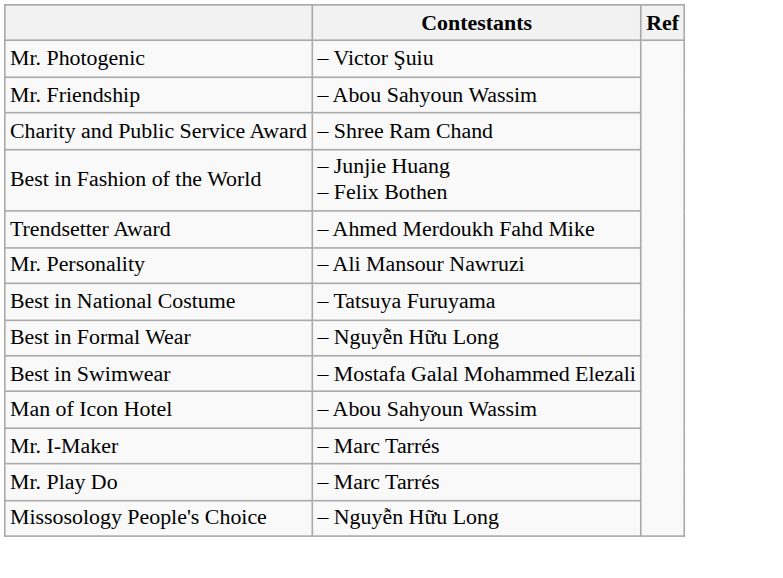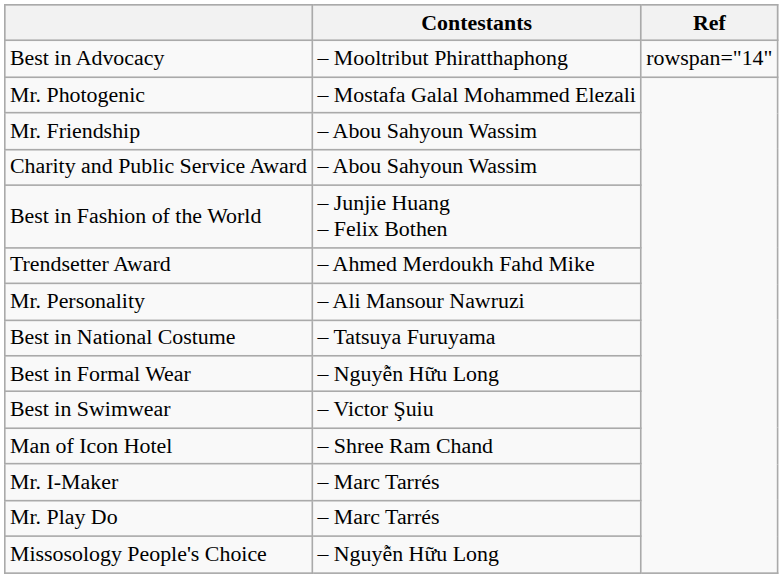+ row: (87, 58)
(376, 58) – Victor Şuiu -> (477, 94) – Mostafa Galal Mohammed Elezali
(405, 130) – Shree Ram Chand -> (427, 166) – Abou Sahyoun Wassim
(477, 373) – Mostafa Galal Mohammed Elezali -> (376, 409) – Victor Şuiu
(427, 409) – Abou Sahyoun Wassim -> (405, 445) – Shree Ram Chand
